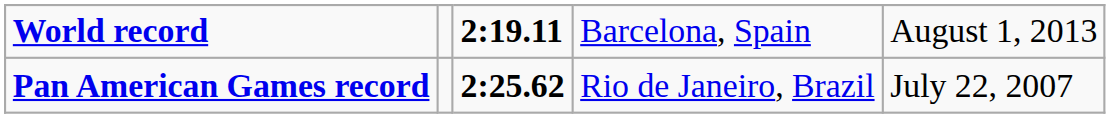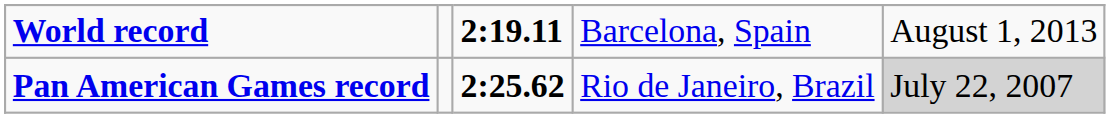(982, 84) no background -> (982, 84) lightgrey background
